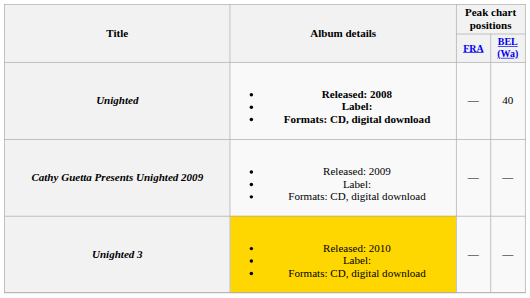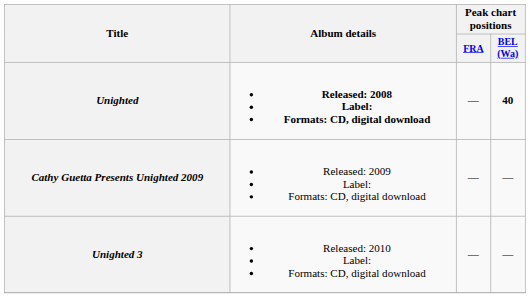(508, 100) normal -> (508, 100) bold
(343, 261) gold background -> (343, 261) no background
